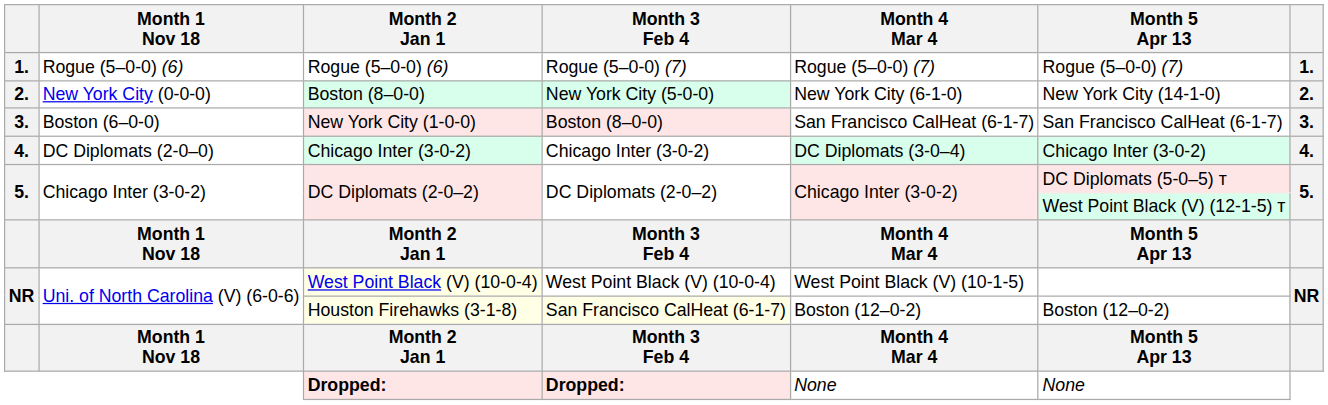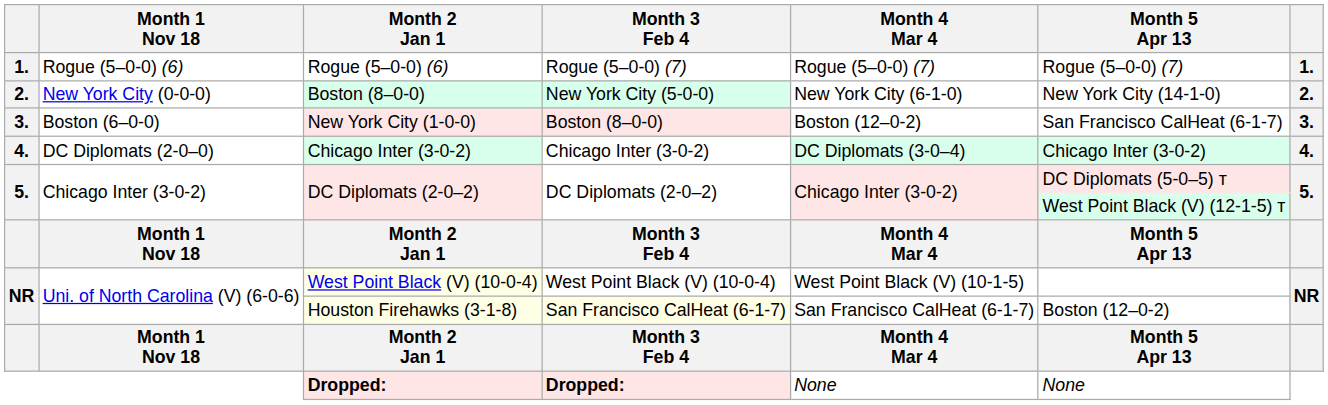(914, 123) San Francisco CalHeat (6-1-7) -> (858, 123) Boston (12–0-2)
(858, 310) Boston (12–0-2) -> (914, 310) San Francisco CalHeat (6-1-7)
